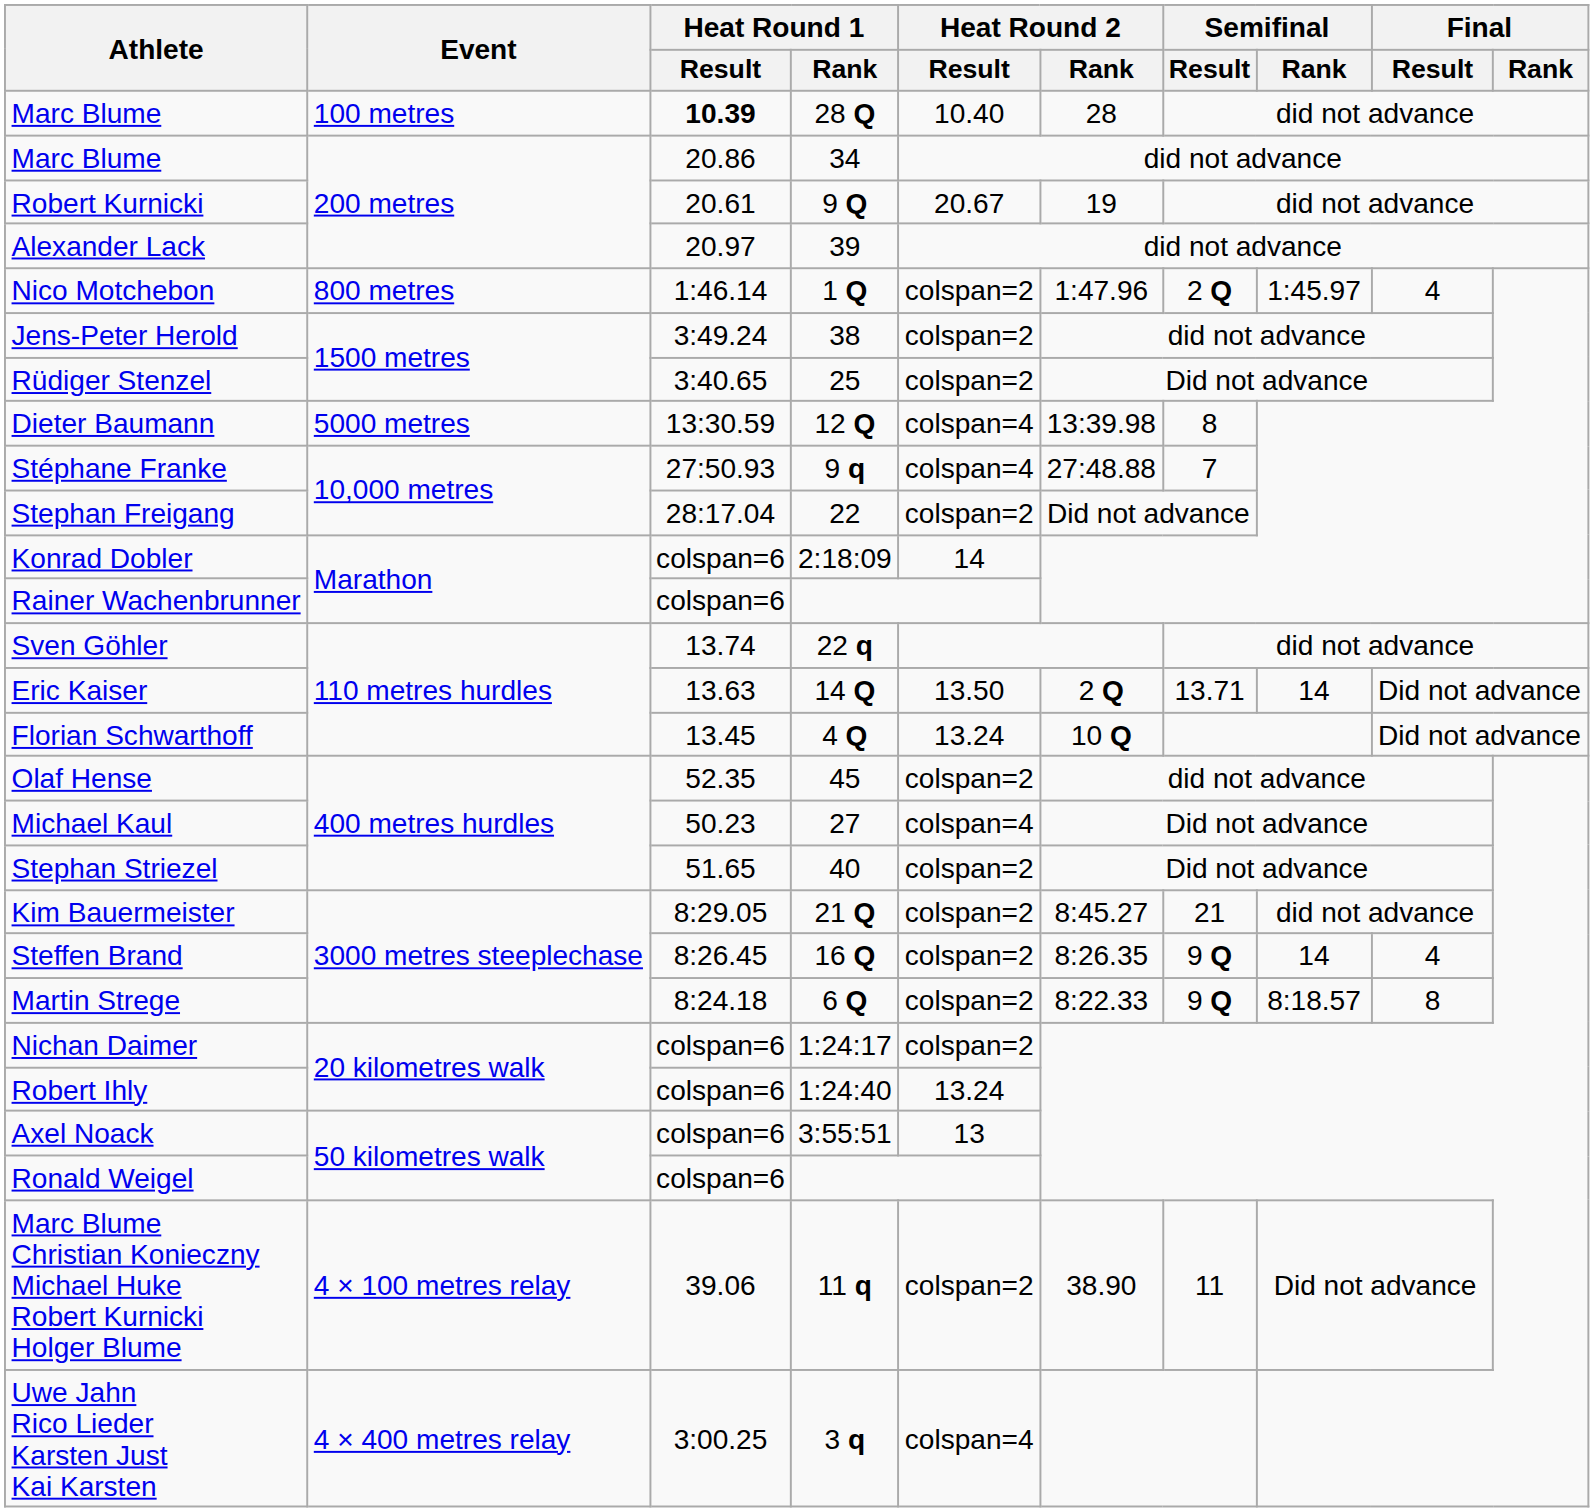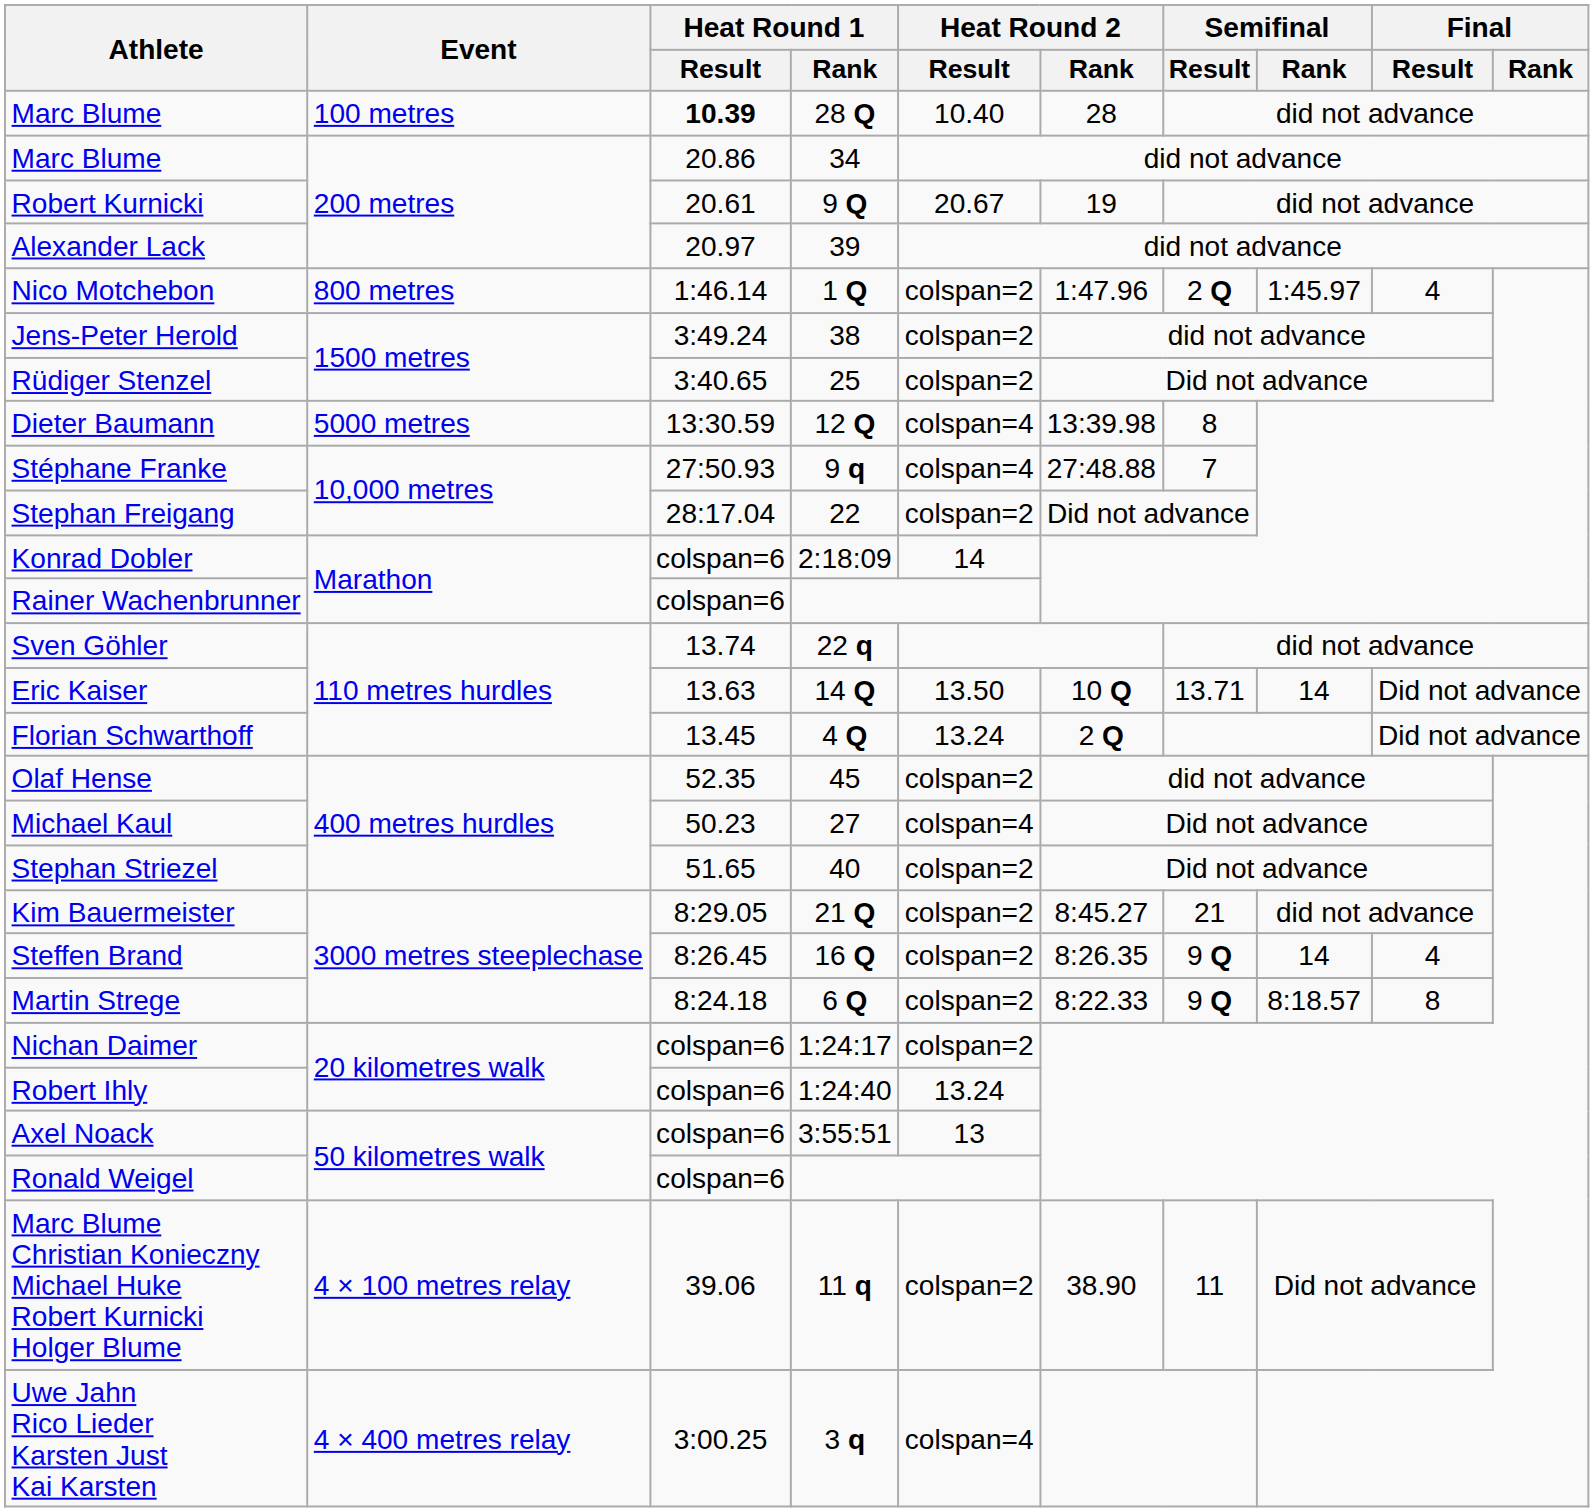(1101, 690) 2 Q -> (1101, 690) 10 Q
(1101, 735) 10 Q -> (1101, 735) 2 Q
